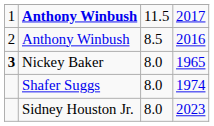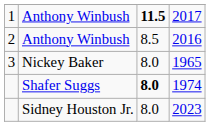(80, 16) bold -> (76, 16) normal
(157, 16) normal -> (153, 16) bold
(12, 62) bold -> (12, 62) normal
(153, 86) normal -> (150, 86) bold
